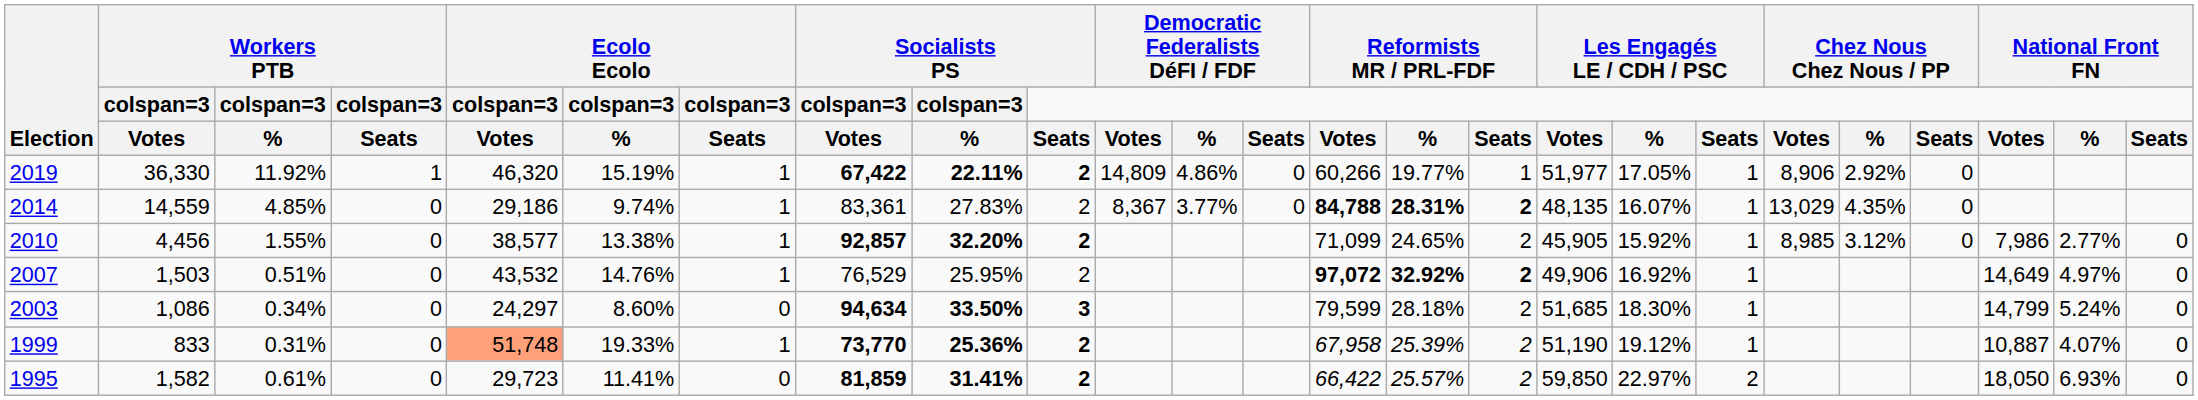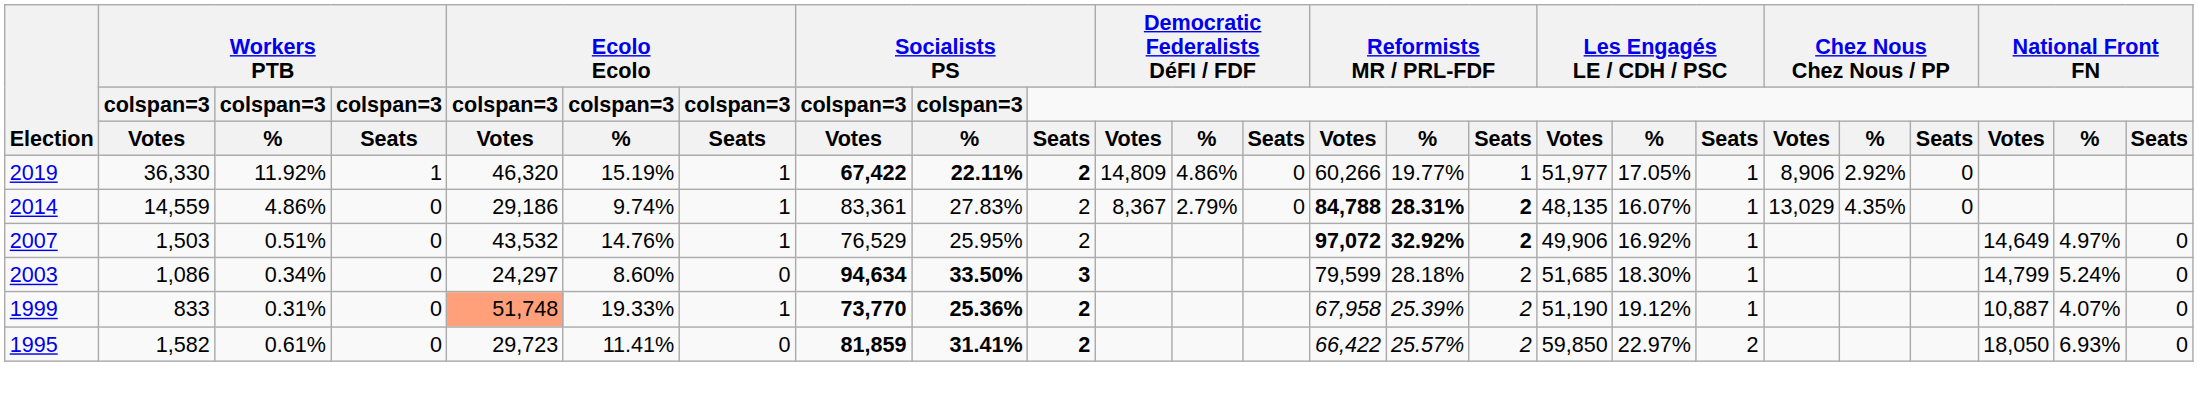(295, 207) 4.85% -> (295, 207) 4.86%
(1207, 207) 3.77% -> (1207, 207) 2.79%
- row: (34, 241)
